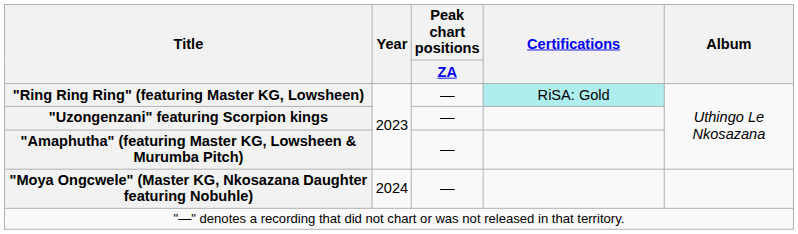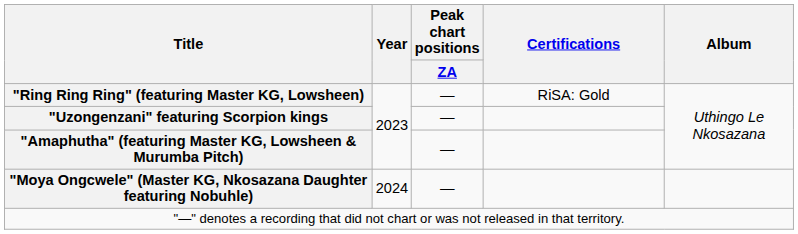(574, 94) paleturquoise background -> (574, 94) no background
